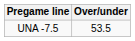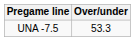(101, 28) 53.5 -> (101, 28) 53.3
